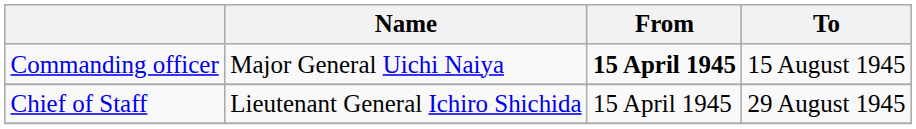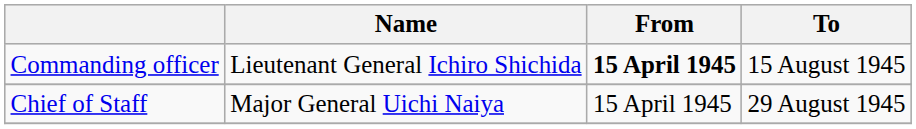(367, 63) Major General Uichi Naiya -> (406, 63) Lieutenant General Ichiro Shichida
(406, 103) Lieutenant General Ichiro Shichida -> (367, 103) Major General Uichi Naiya
